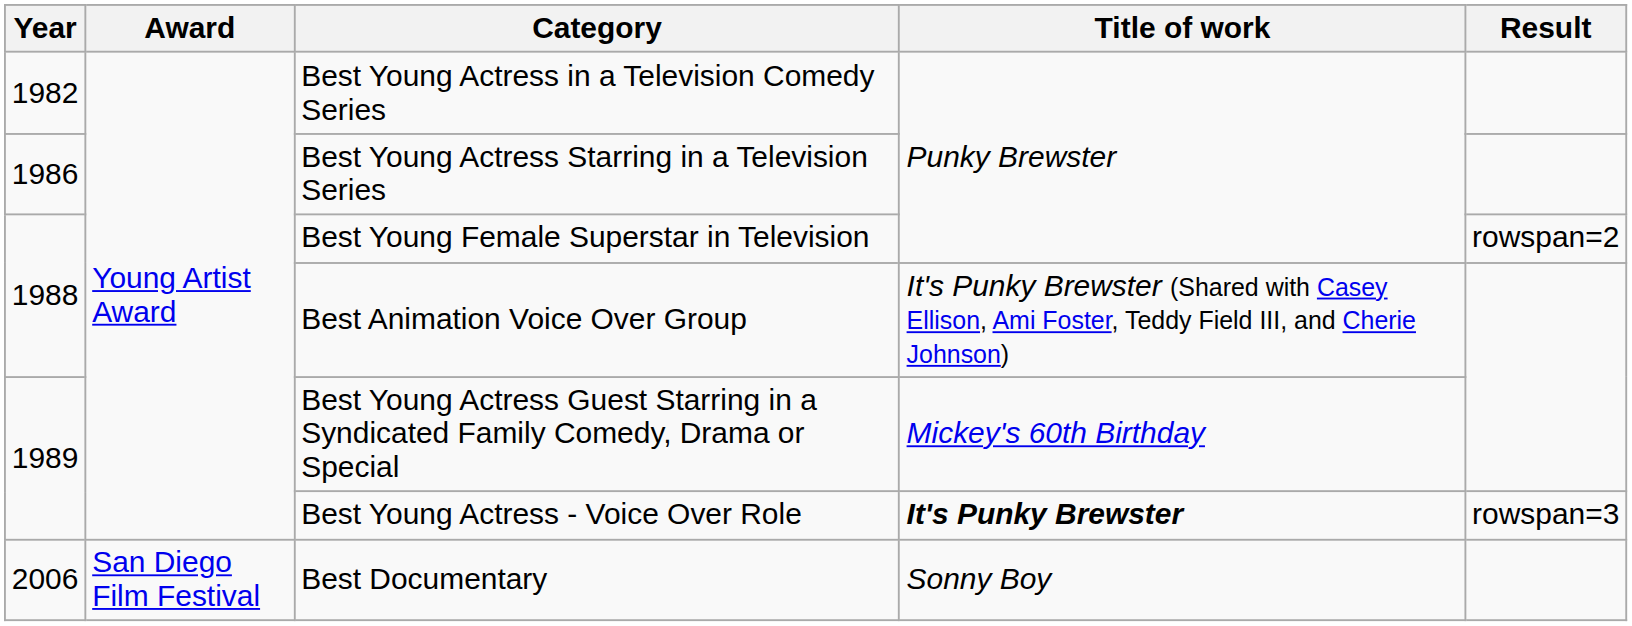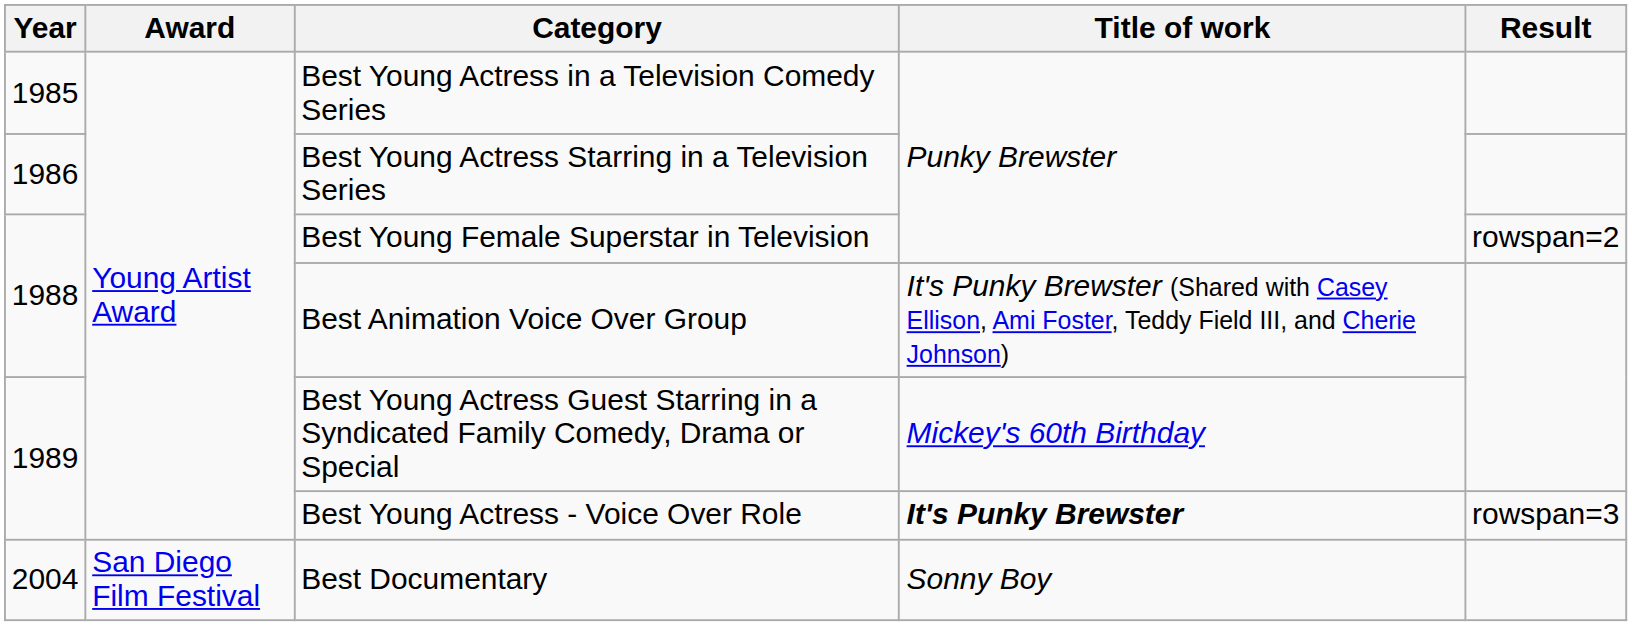(45, 92) 1982 -> (45, 92) 1985
(45, 579) 2006 -> (45, 579) 2004
